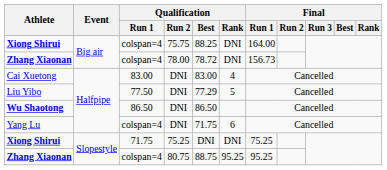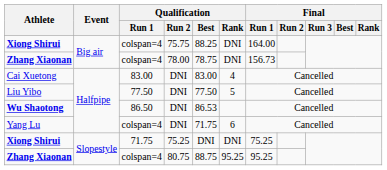(206, 60) 78.72 -> (206, 60) 78.75
(206, 92) 77.29 -> (206, 92) 77.50
(206, 108) 86.50 -> (206, 108) 86.53
